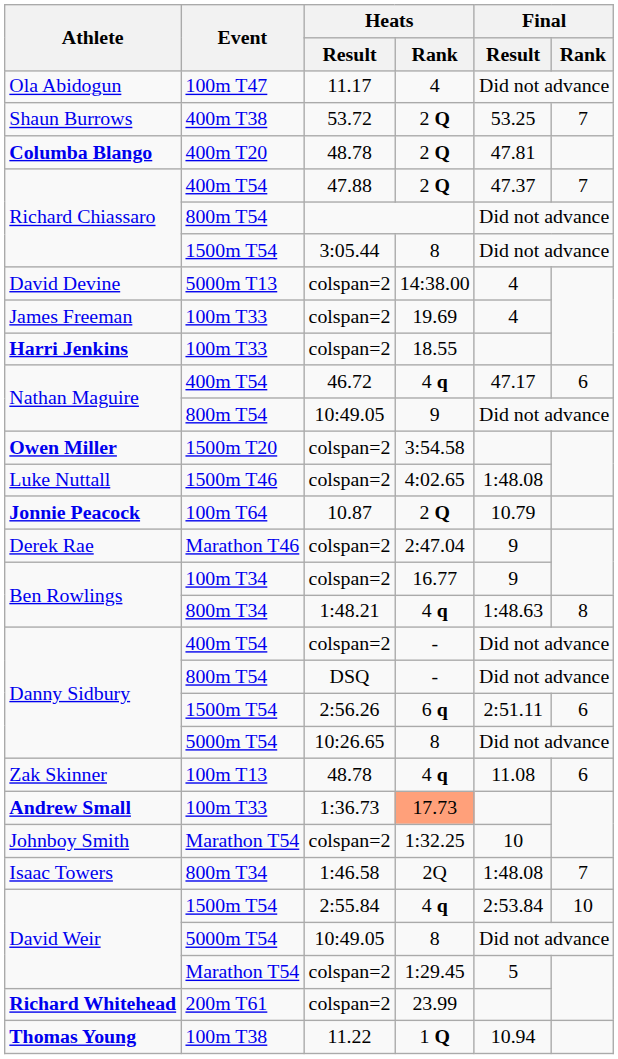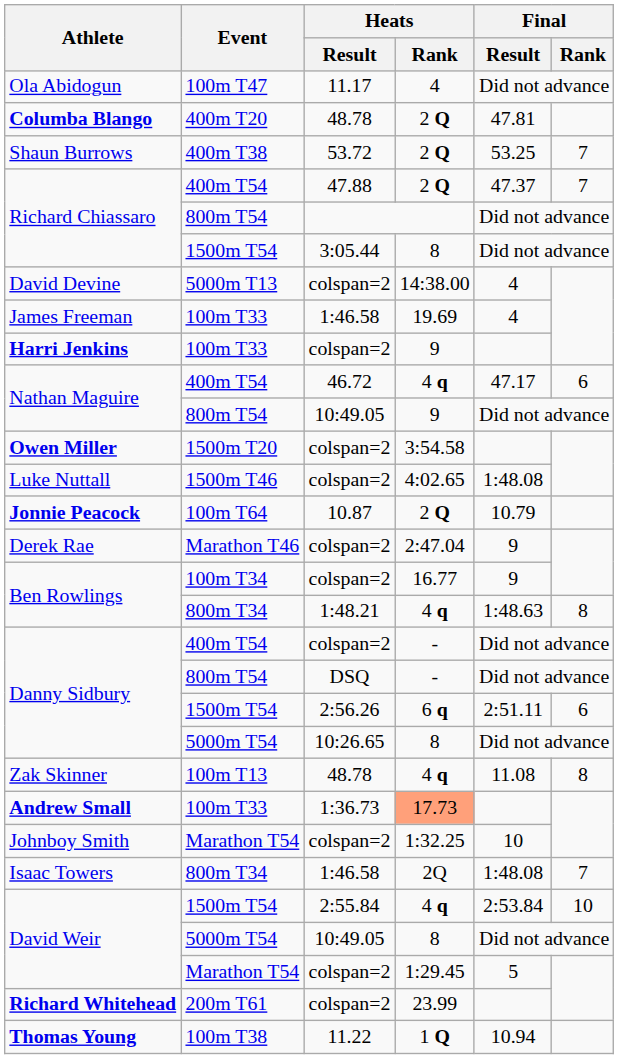rows swapped: (81, 152) <-> (71, 119)
(349, 316) colspan=2 -> (349, 316) 1:46.58
(435, 349) 18.55 -> (435, 349) 9
(583, 775) 6 -> (583, 775) 8
